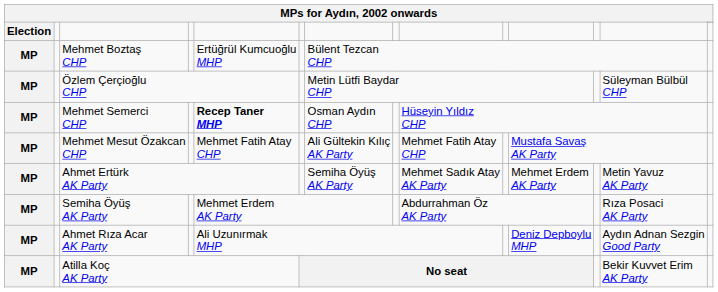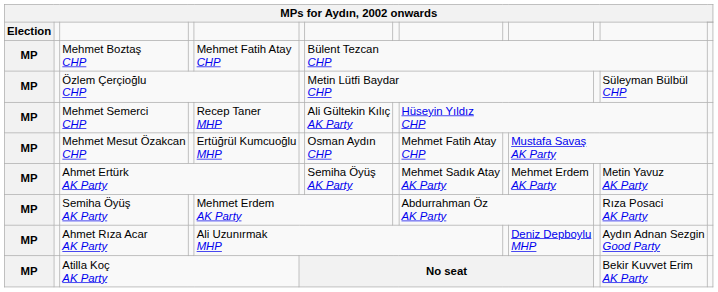(247, 55) Ertüğrül Kumcuoğlu MHP -> (244, 55) Mehmet Fatih Atay CHP
(230, 117) bold -> (229, 117) normal
(342, 117) Osman Aydın CHP -> (349, 117) Ali Gültekin Kılıç AK Party
(244, 148) Mehmet Fatih Atay CHP -> (247, 148) Ertüğrül Kumcuoğlu MHP
(349, 148) Ali Gültekin Kılıç AK Party -> (342, 148) Osman Aydın CHP
